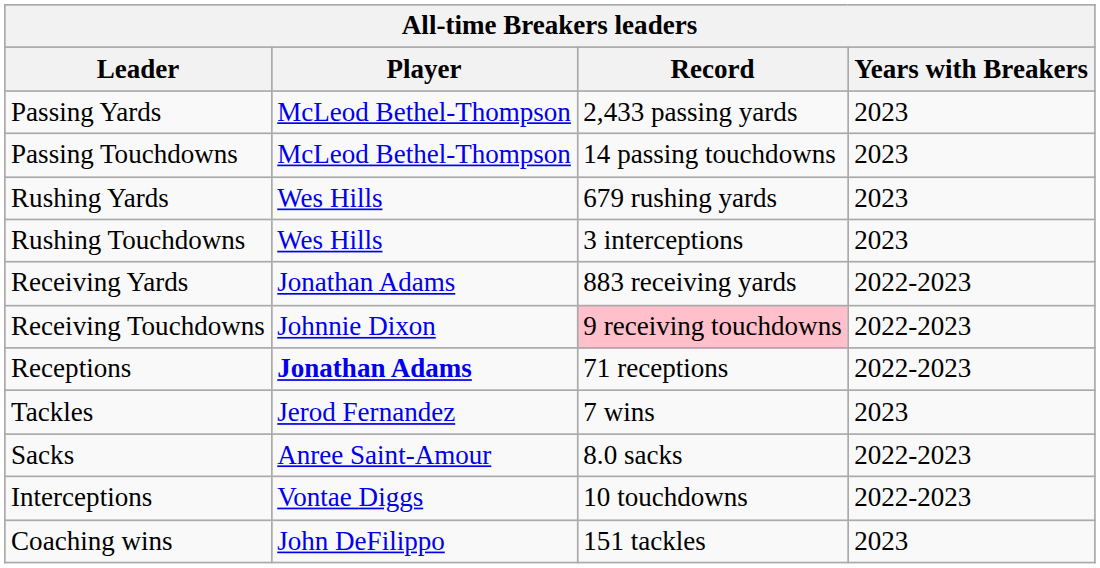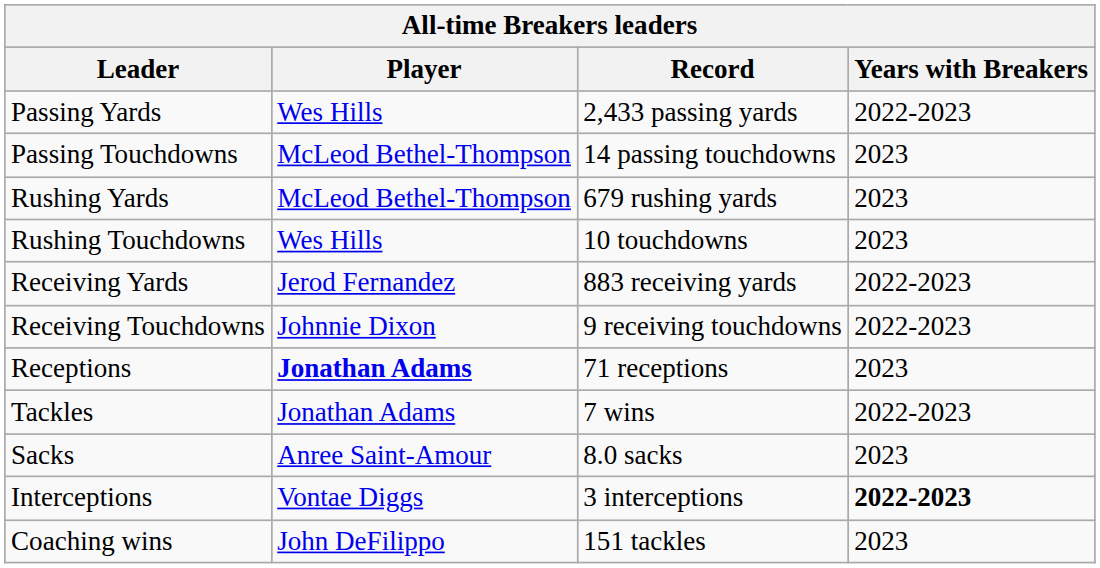(424, 111) McLeod Bethel-Thompson -> (330, 111) Wes Hills
(881, 111) 2023 -> (913, 111) 2022-2023
(330, 197) Wes Hills -> (424, 197) McLeod Bethel-Thompson
(663, 240) 3 interceptions -> (666, 240) 10 touchdowns
(366, 283) Jonathan Adams -> (366, 283) Jerod Fernandez
(713, 326) pink background -> (713, 326) no background
(913, 369) 2022-2023 -> (881, 369) 2023
(366, 411) Jerod Fernandez -> (366, 411) Jonathan Adams
(881, 411) 2023 -> (913, 411) 2022-2023
(913, 454) 2022-2023 -> (881, 454) 2023
(666, 497) 10 touchdowns -> (663, 497) 3 interceptions
(913, 497) normal -> (913, 497) bold
